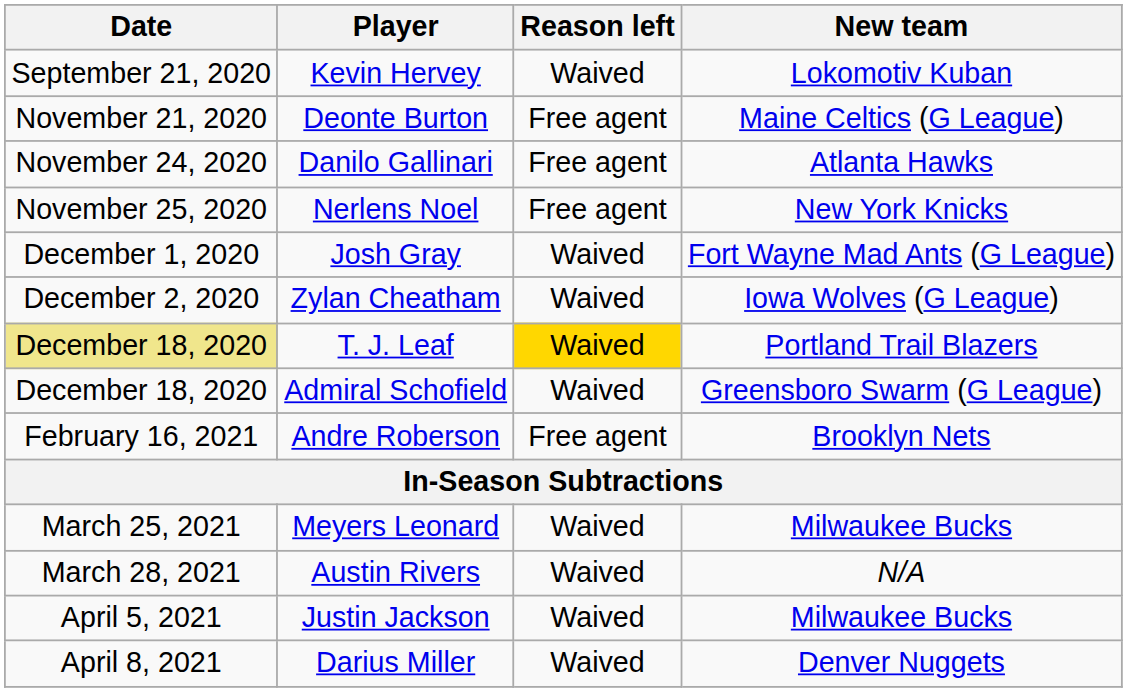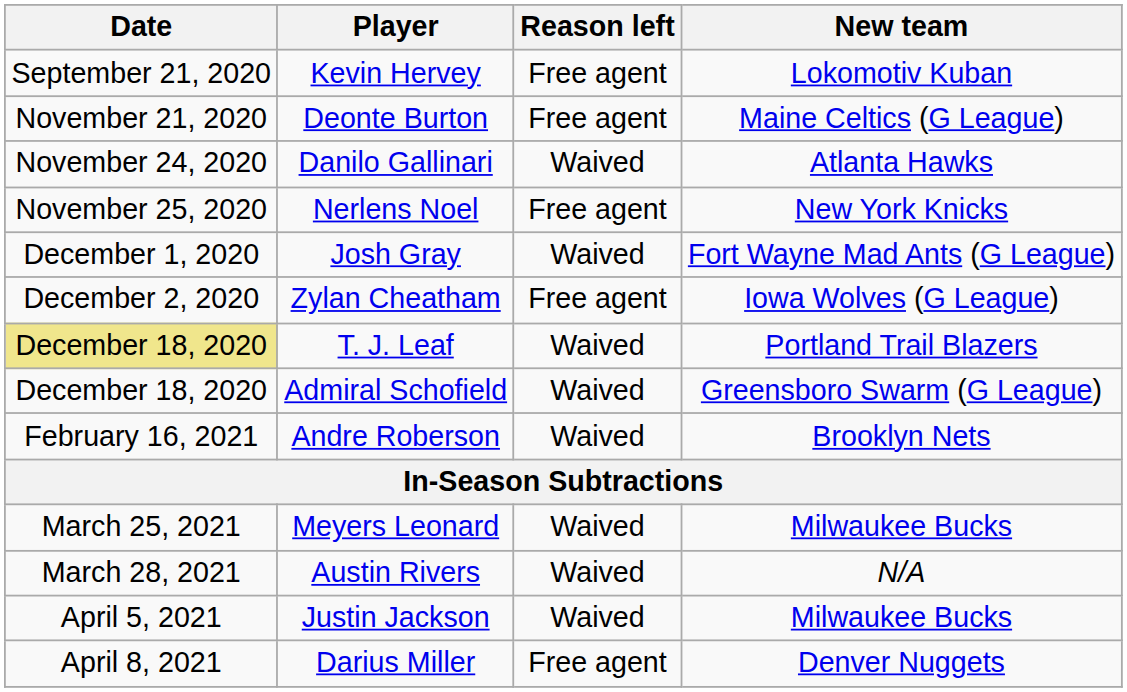(597, 72) Waived -> (597, 72) Free agent
(597, 163) Free agent -> (597, 163) Waived
(597, 299) Waived -> (597, 299) Free agent
(597, 345) gold background -> (597, 345) no background
(597, 436) Free agent -> (597, 436) Waived
(597, 663) Waived -> (597, 663) Free agent
